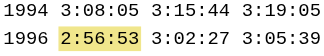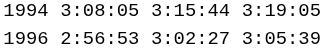(100, 39) khaki background -> (100, 39) no background
